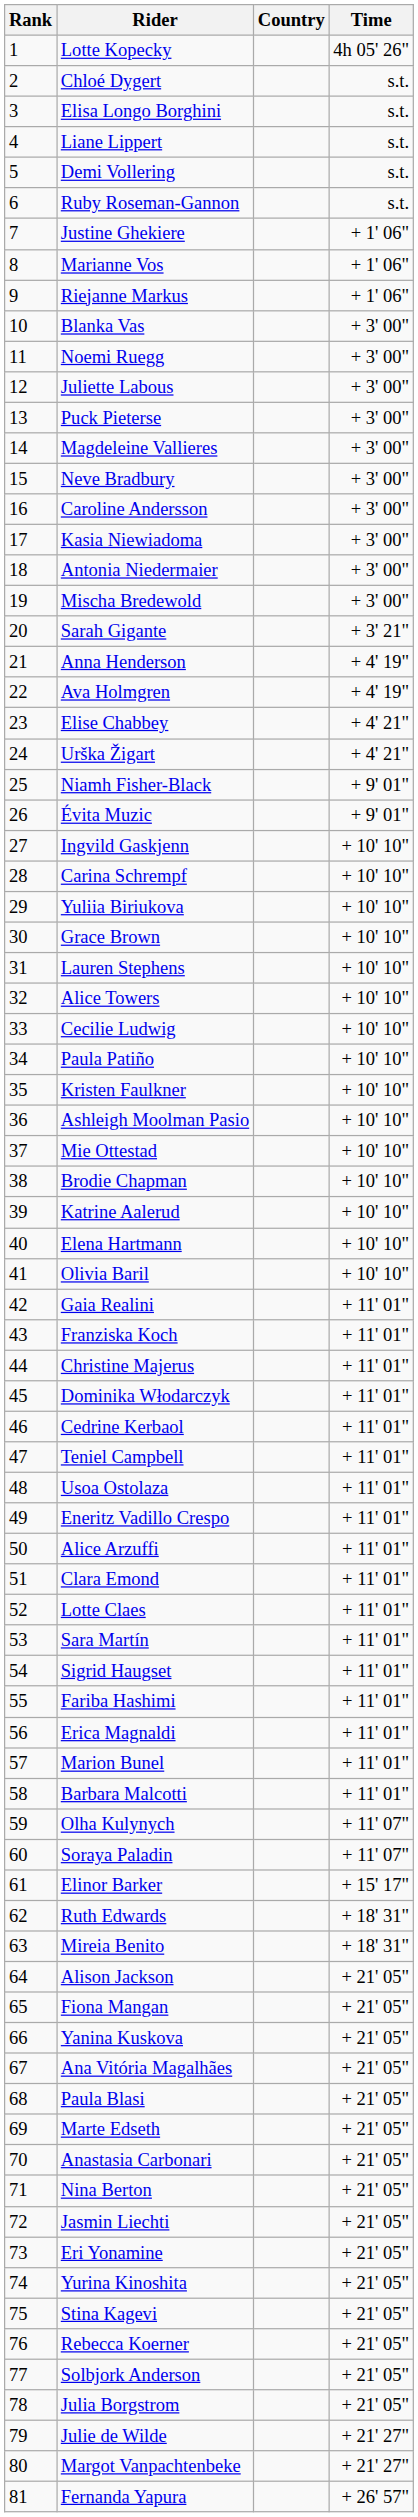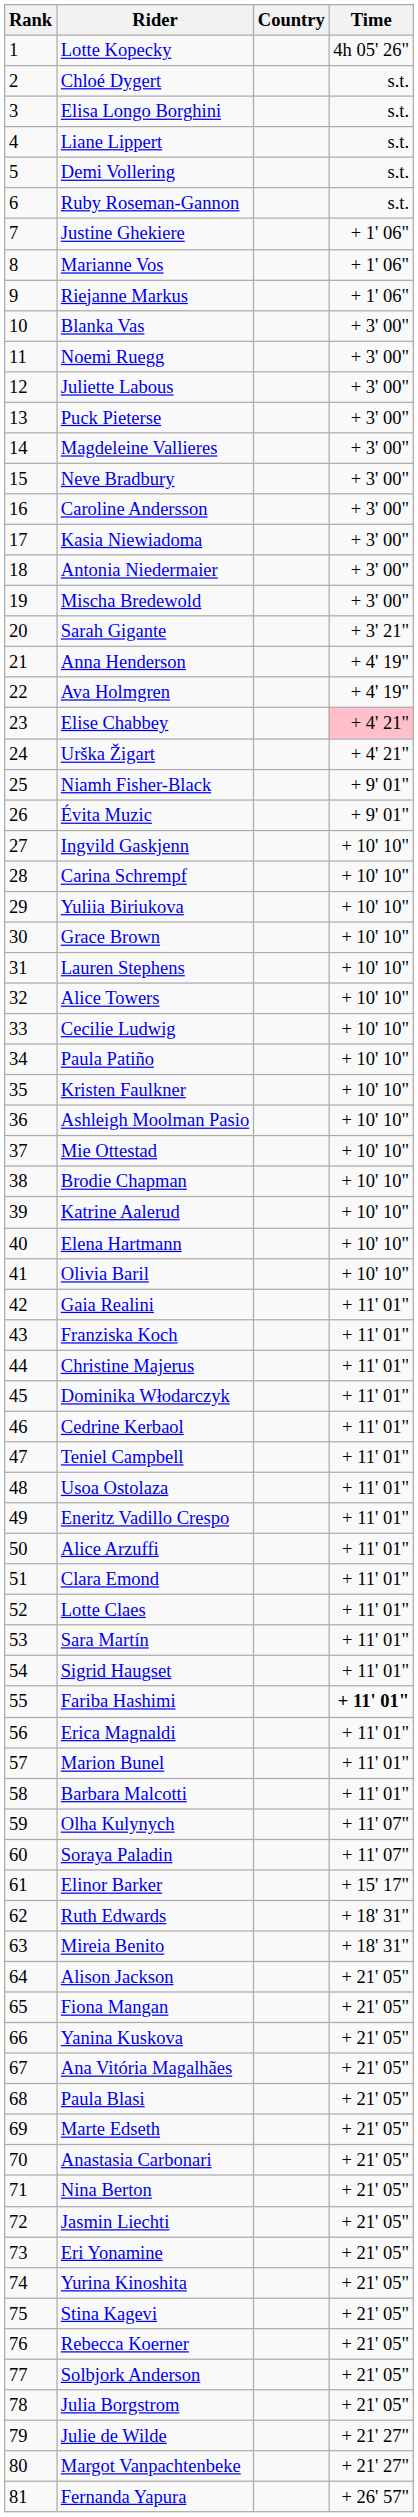(380, 723) no background -> (380, 723) pink background
(376, 1701) normal -> (373, 1701) bold
